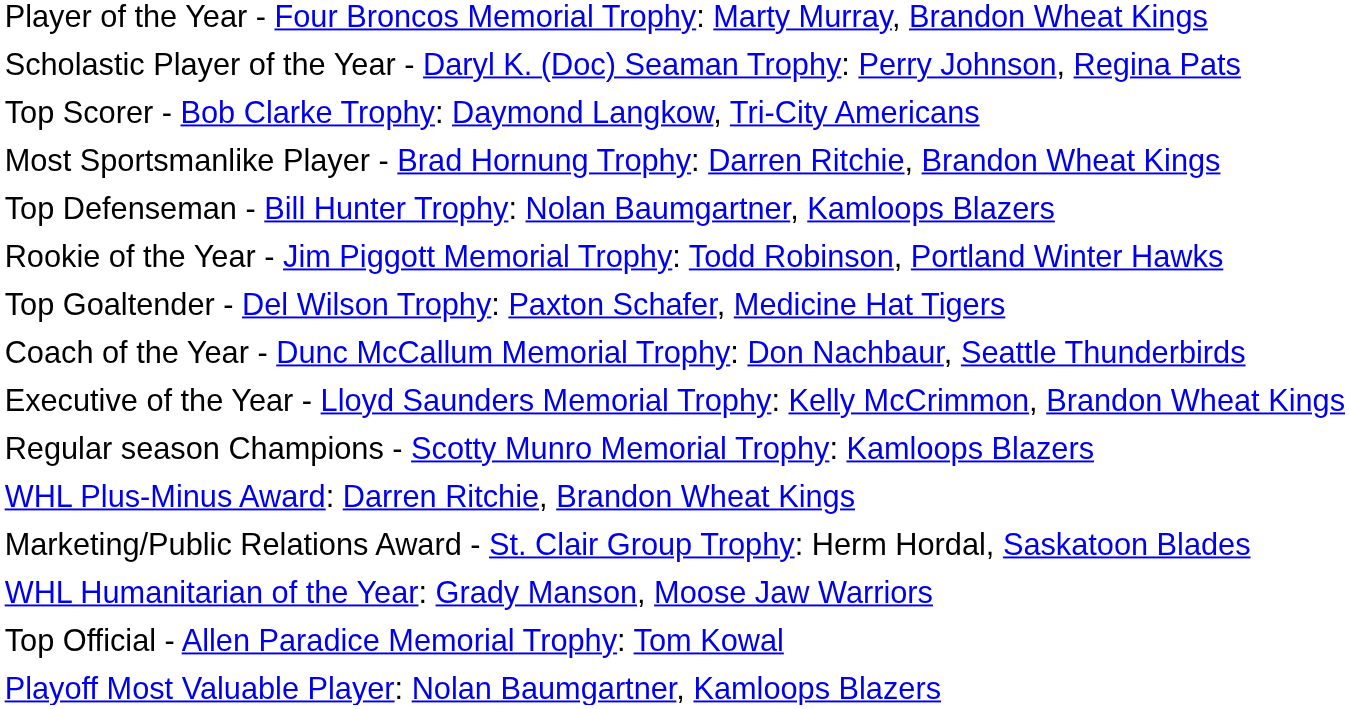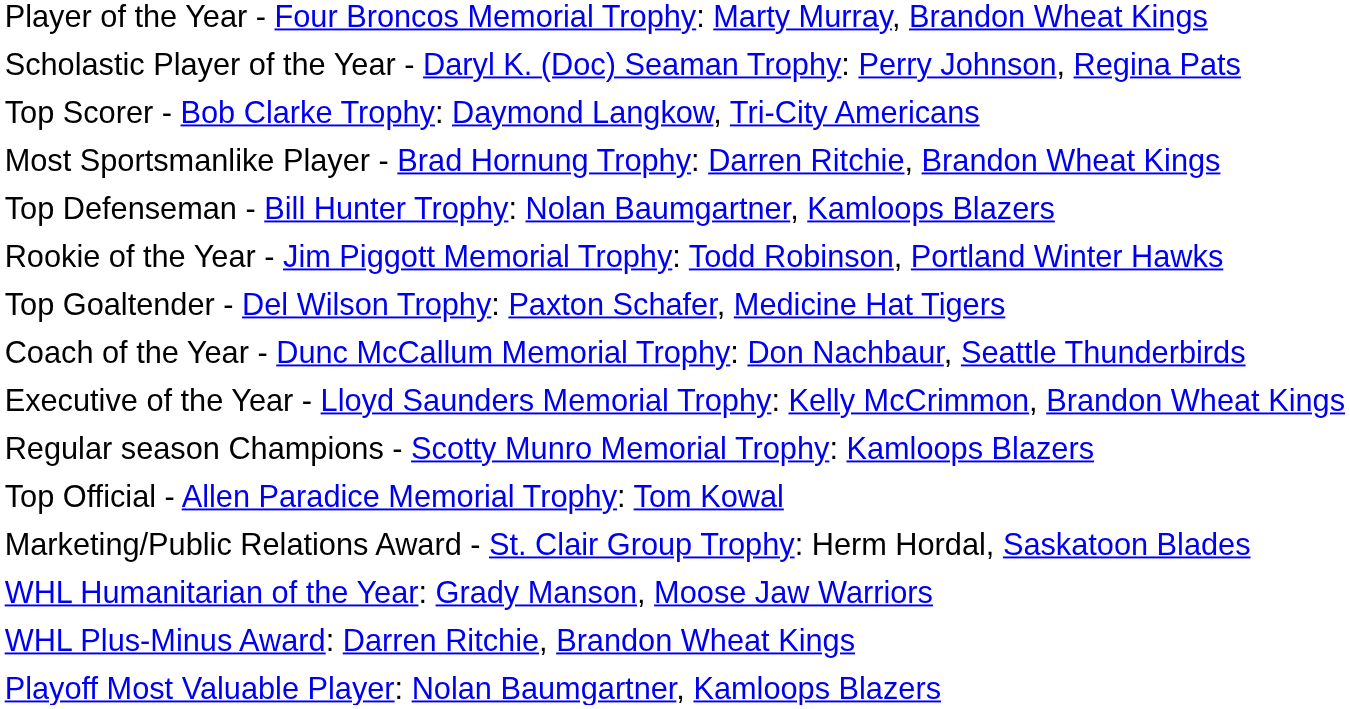(430, 496) WHL Plus-Minus Award: Darren Ritchie, Brandon Wheat Kings -> (394, 496) Top Official - Allen Paradice Memorial Trophy: Tom Kowal
(394, 640) Top Official - Allen Paradice Memorial Trophy: Tom Kowal -> (430, 640) WHL Plus-Minus Award: Darren Ritchie, Brandon Wheat Kings
